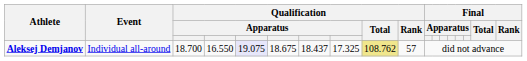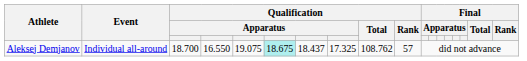(45, 48) bold -> (43, 48) normal
(252, 48) lavender background -> (248, 48) no background
(283, 48) no background -> (280, 48) paleturquoise background
(380, 48) khaki background -> (377, 48) no background
